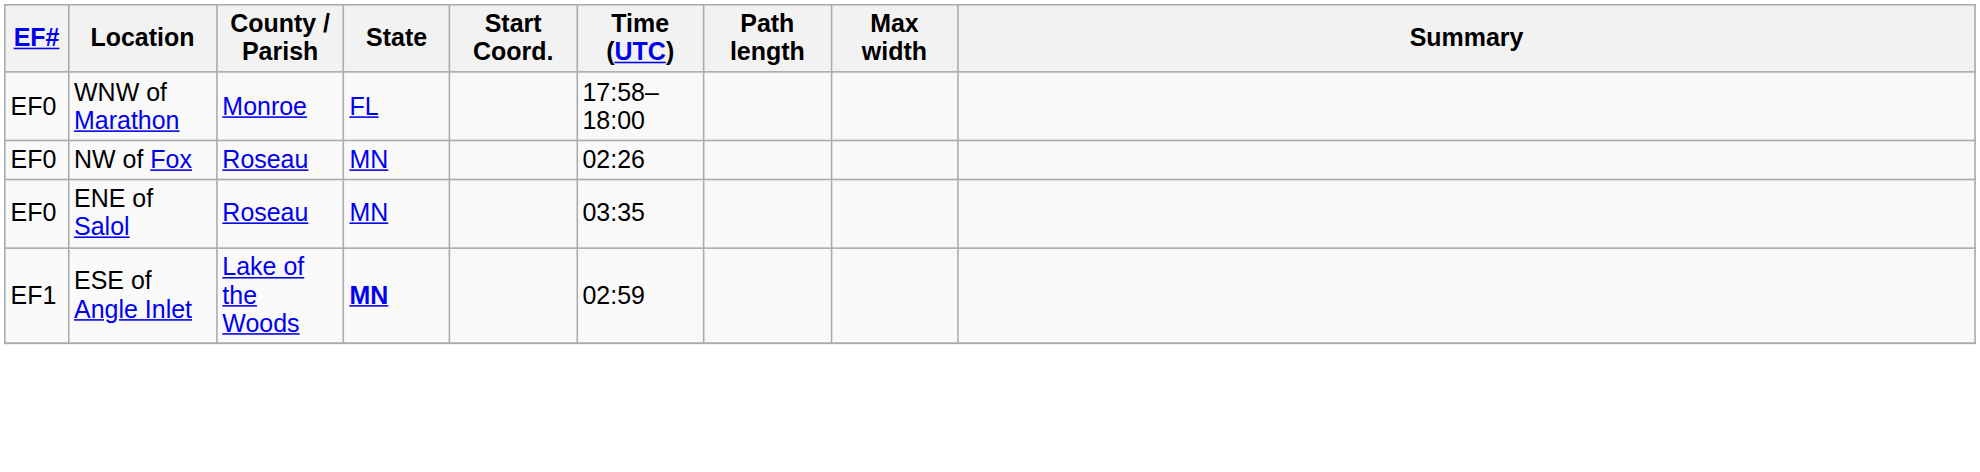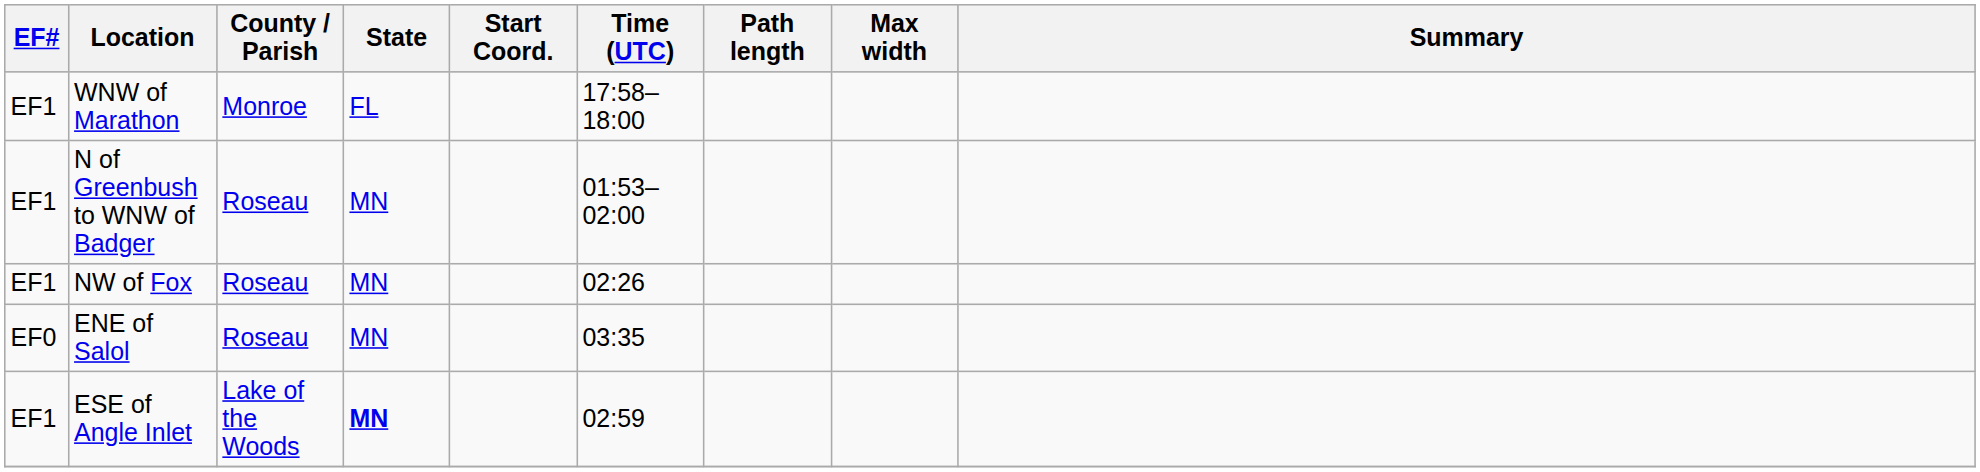(33, 105) EF0 -> (33, 105) EF1
+ row: (136, 201)
(33, 159) EF0 -> (33, 283) EF1
